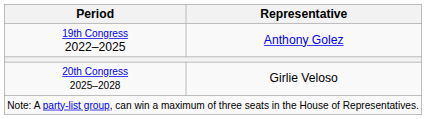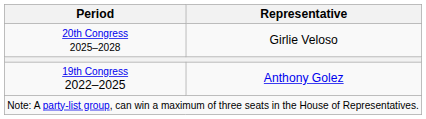rows swapped: (95, 41) <-> (95, 79)
